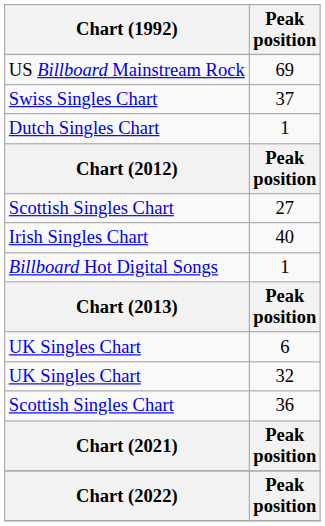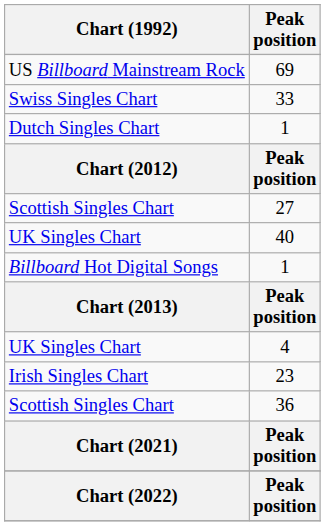(285, 98) 37 -> (285, 98) 33
(78, 237) Irish Singles Chart -> (75, 237) UK Singles Chart
(285, 346) 6 -> (285, 346) 4
(75, 376) UK Singles Chart -> (78, 376) Irish Singles Chart
(285, 376) 32 -> (285, 376) 23
